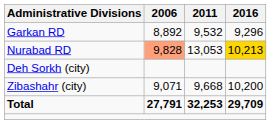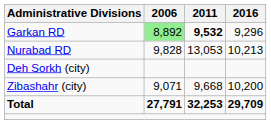(168, 31) no background -> (168, 31) lightgreen background
(208, 31) normal -> (208, 31) bold
(168, 50) lightsalmon background -> (168, 50) no background
(245, 50) gold background -> (245, 50) no background
